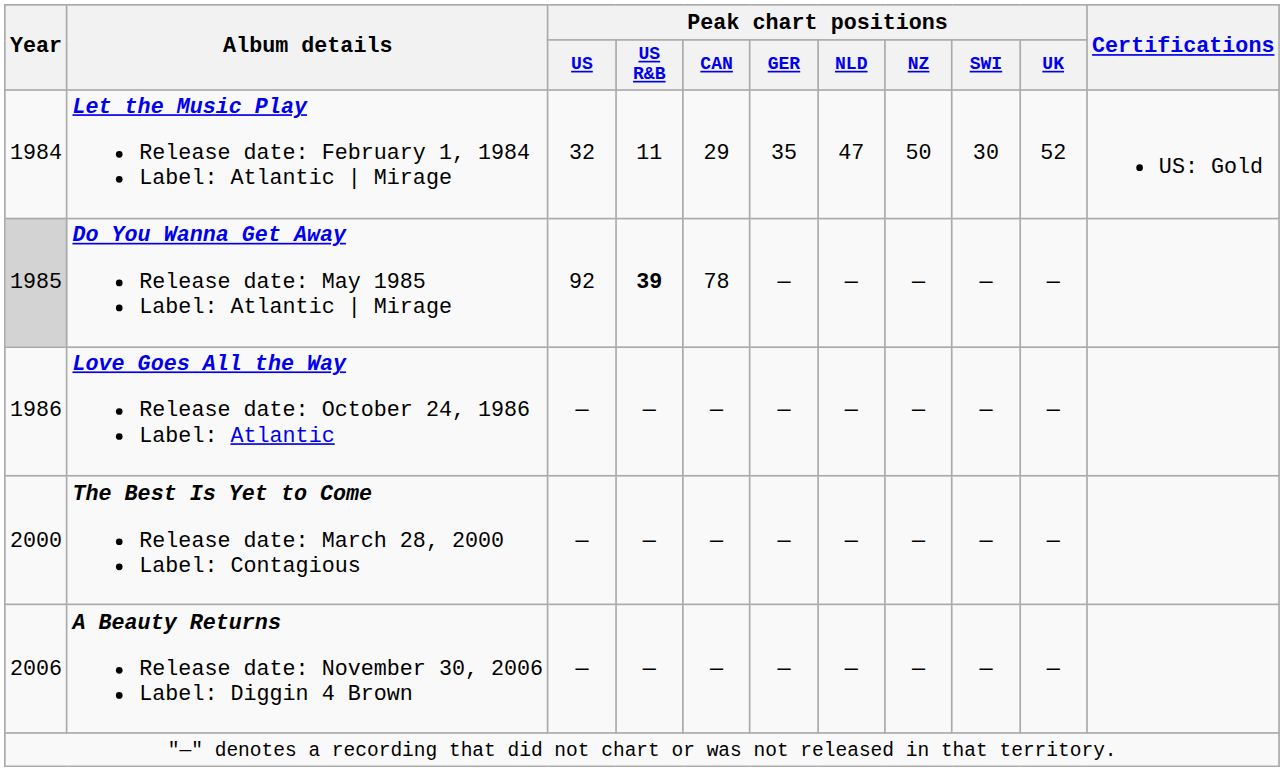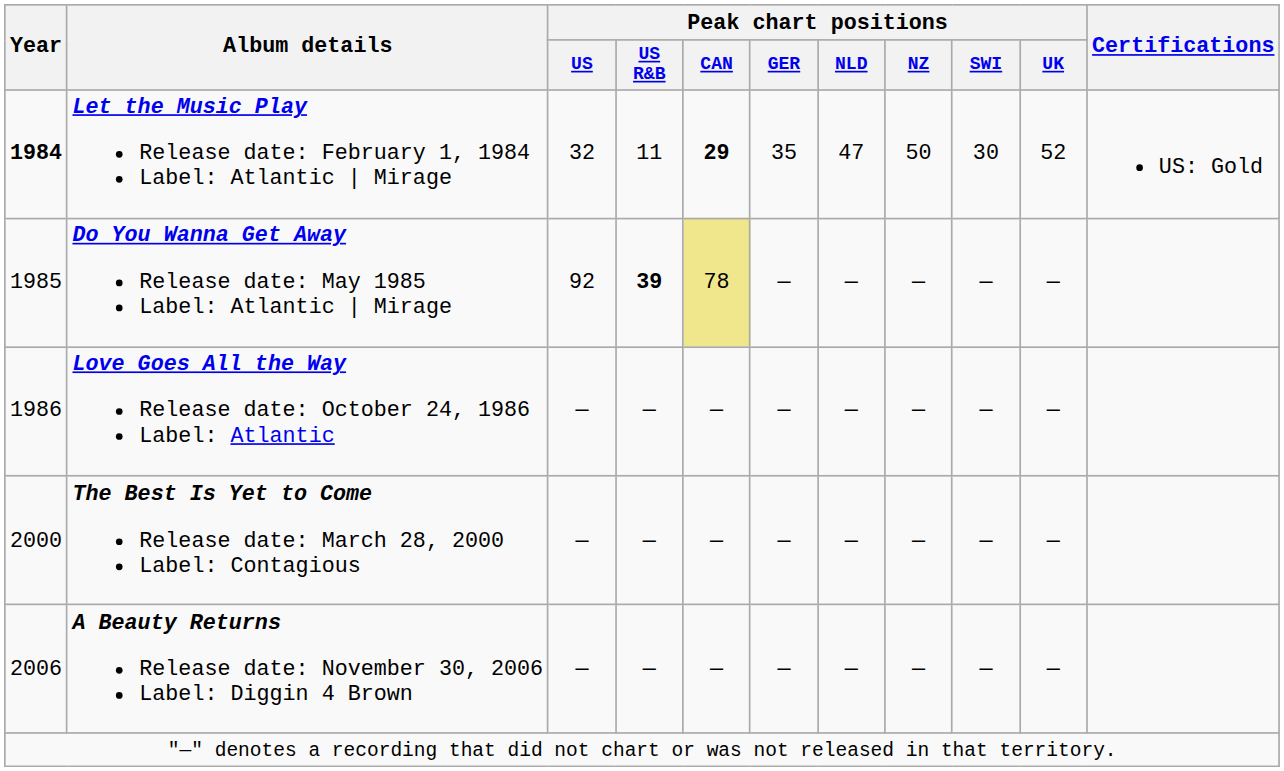(36, 154) normal -> (36, 154) bold
(717, 154) normal -> (717, 154) bold
(36, 283) lightgrey background -> (36, 283) no background
(717, 283) no background -> (717, 283) khaki background
